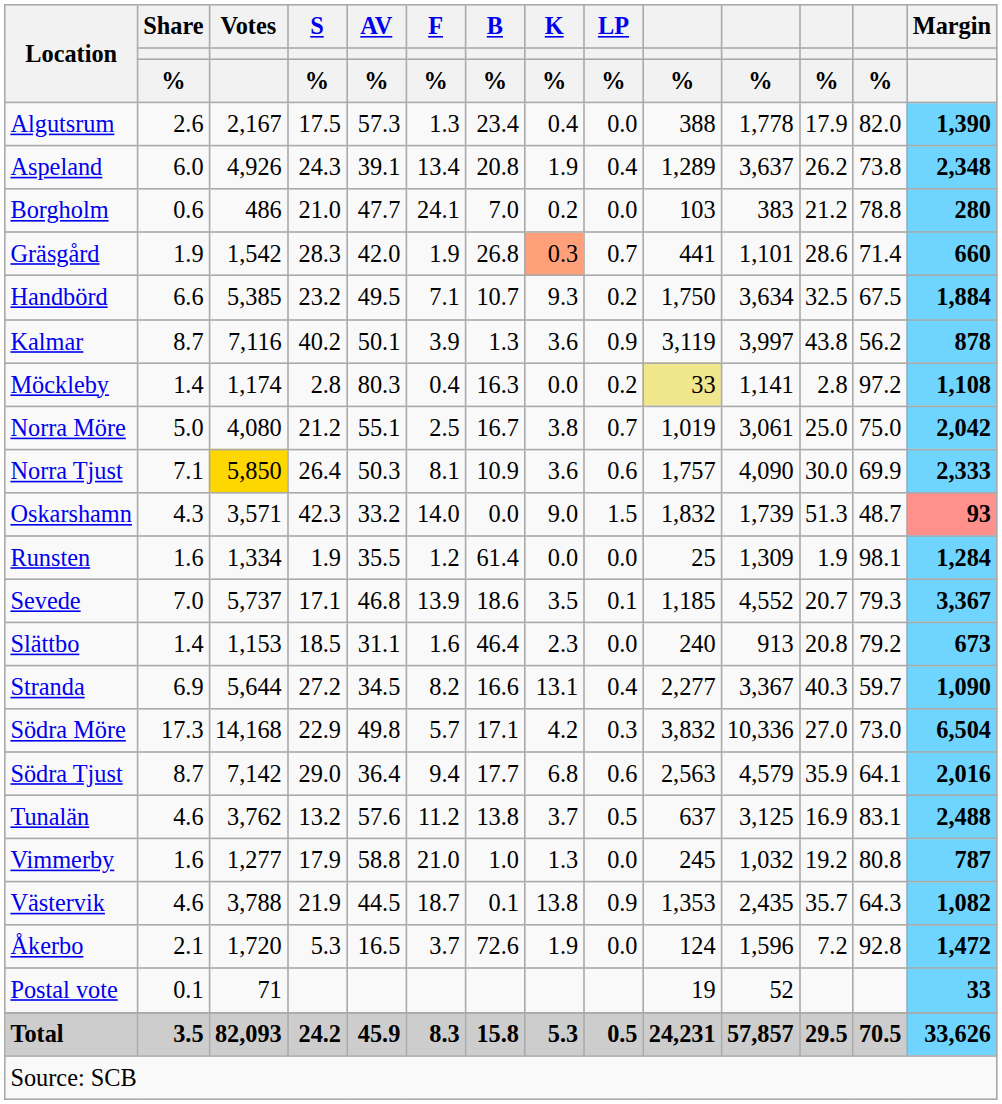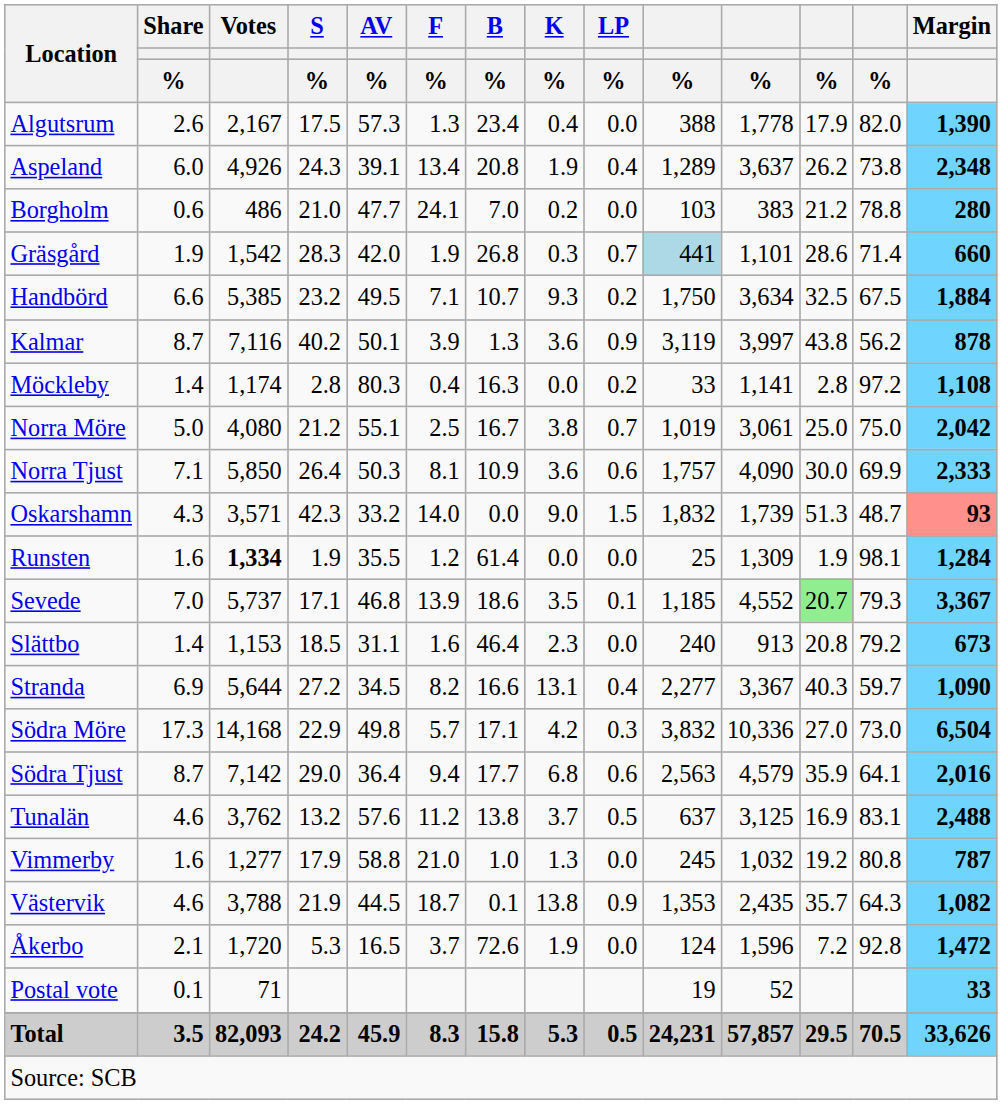(563, 254) lightsalmon background -> (563, 254) no background
(697, 254) no background -> (697, 254) lightblue background
(703, 384) khaki background -> (703, 384) no background
(254, 470) gold background -> (254, 470) no background
(254, 557) normal -> (254, 557) bold
(826, 600) no background -> (826, 600) lightgreen background
